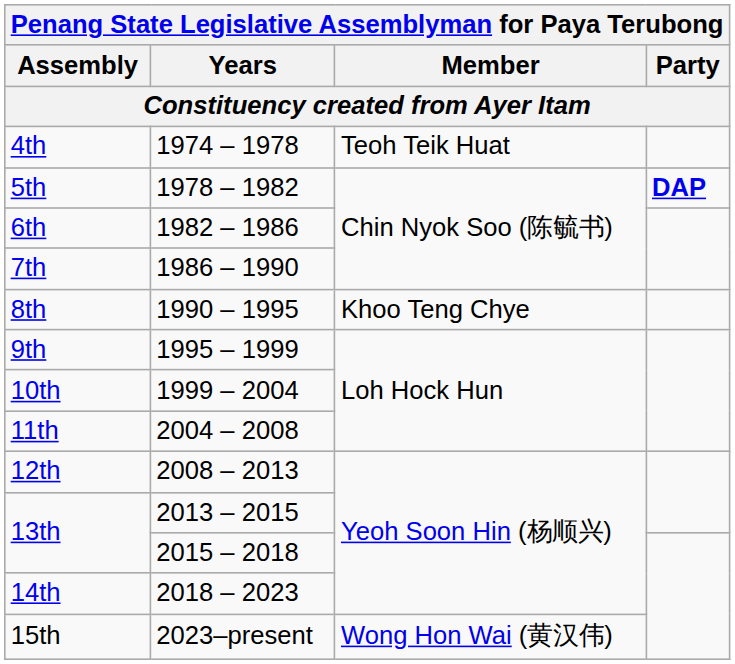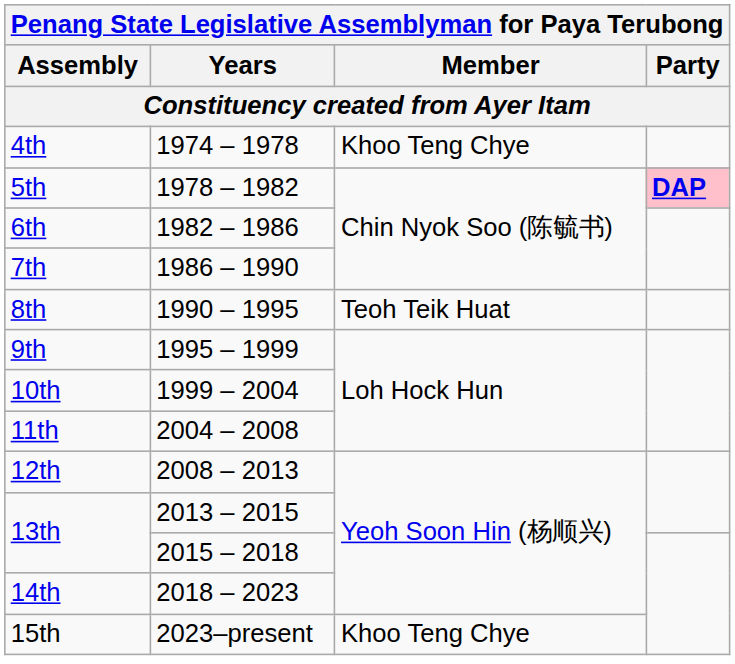(425, 146) Teoh Teik Huat -> (435, 146) Khoo Teng Chye
(679, 187) no background -> (679, 187) pink background
(435, 308) Khoo Teng Chye -> (425, 308) Teoh Teik Huat
(477, 635) Wong Hon Wai (黄汉伟) -> (435, 633) Khoo Teng Chye
